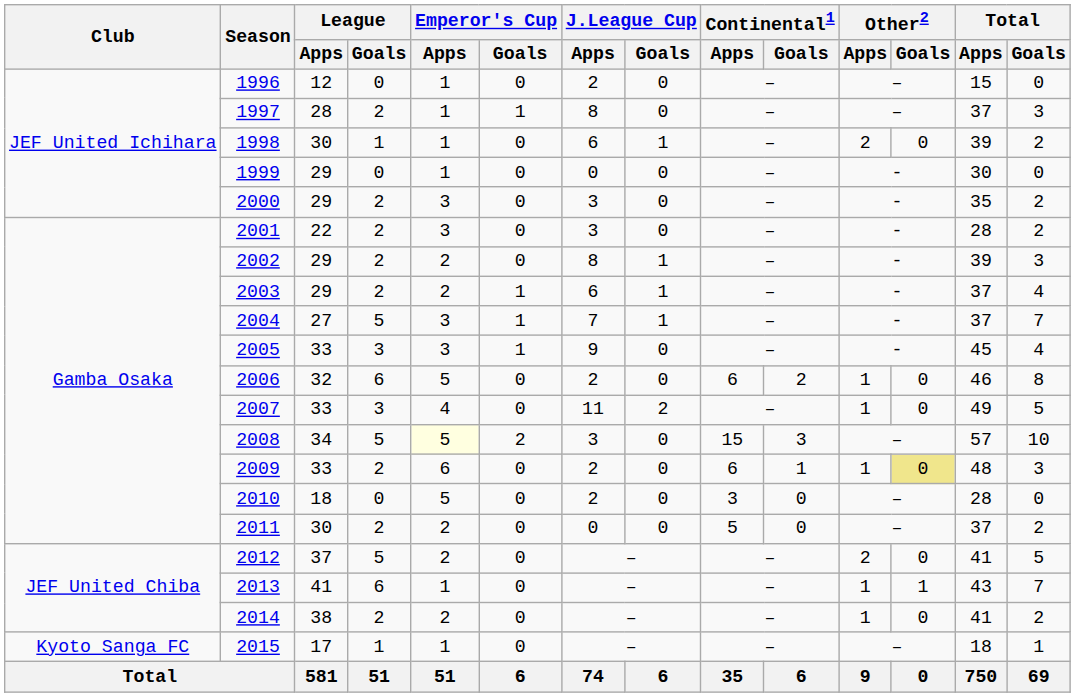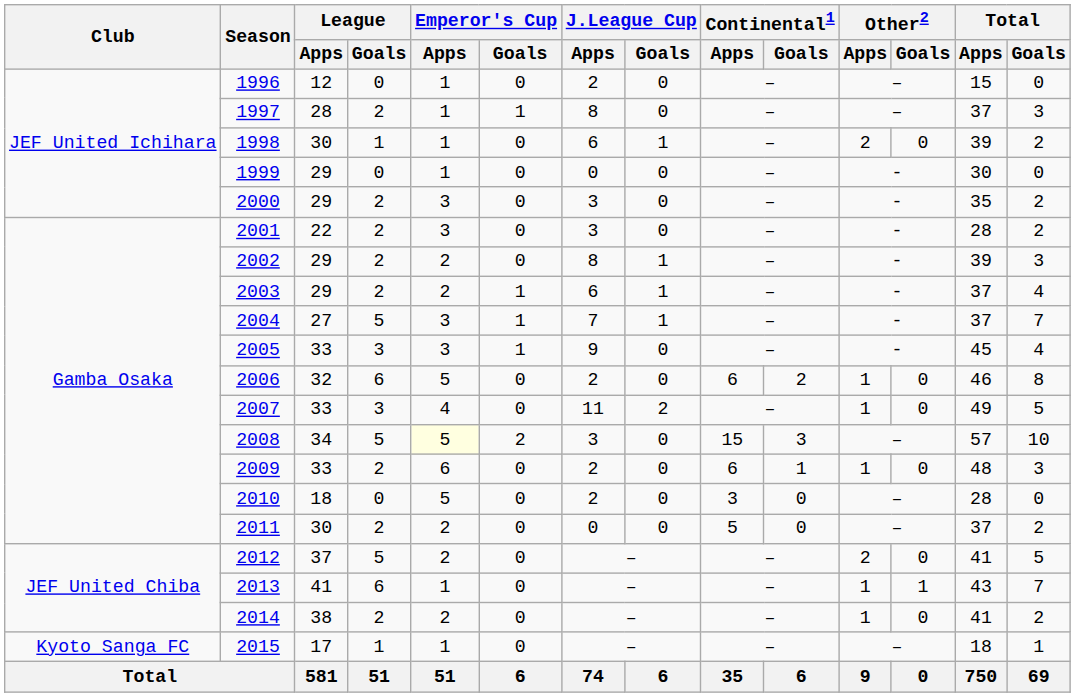(923, 469) khaki background -> (923, 469) no background
